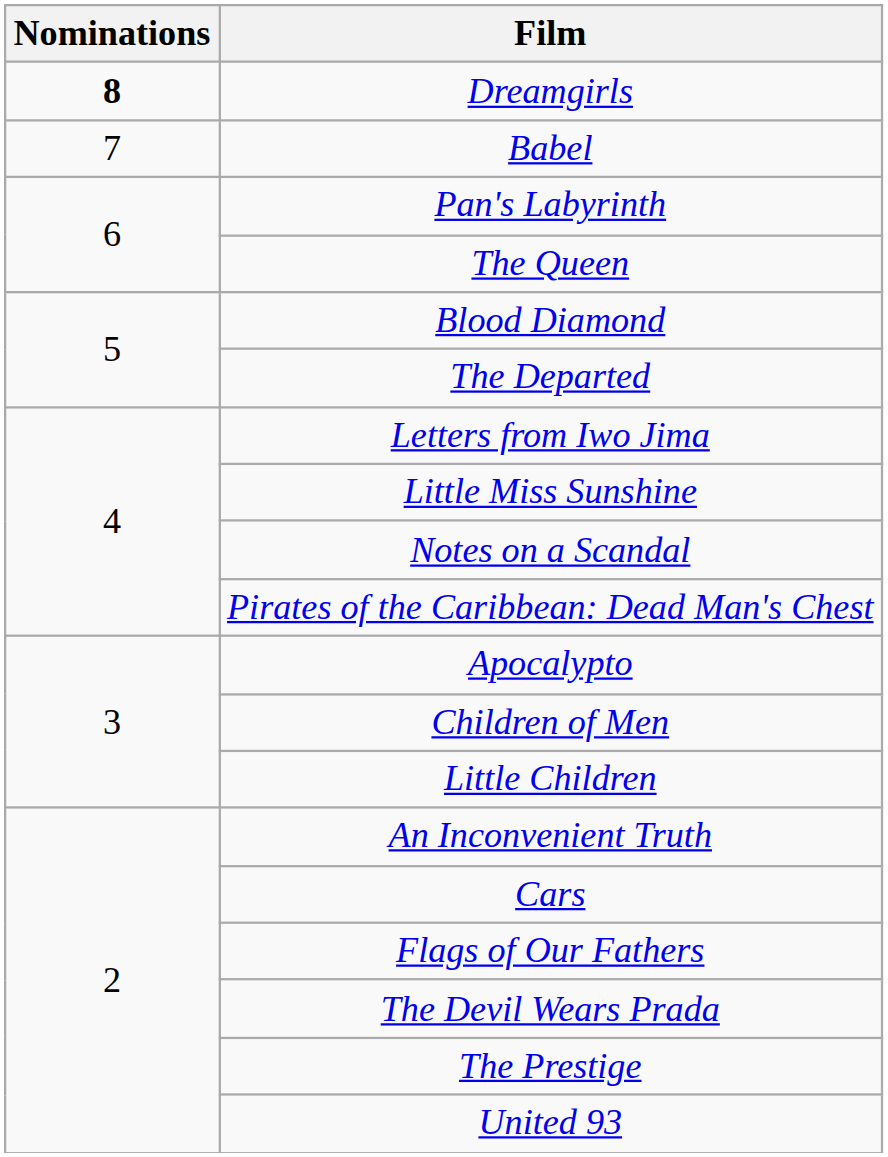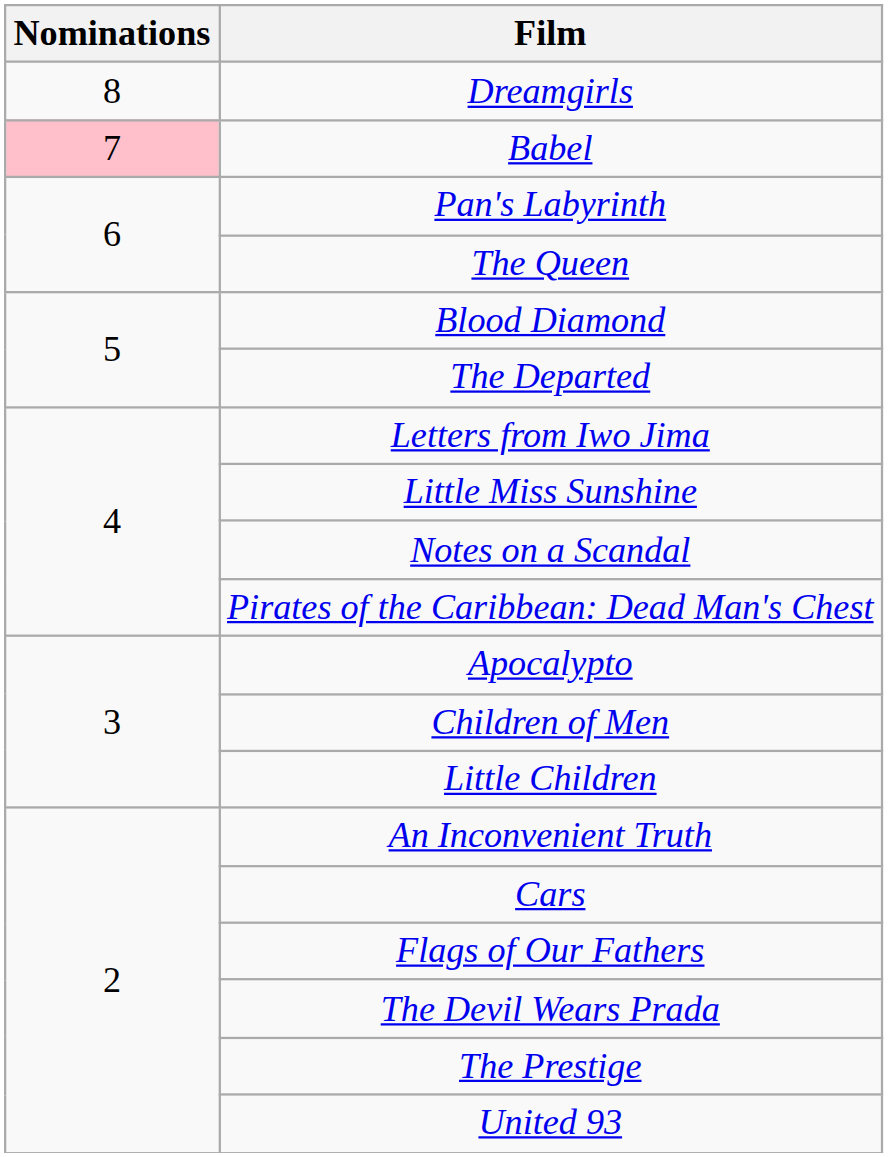(112, 90) bold -> (112, 90) normal
(112, 147) no background -> (112, 147) pink background
